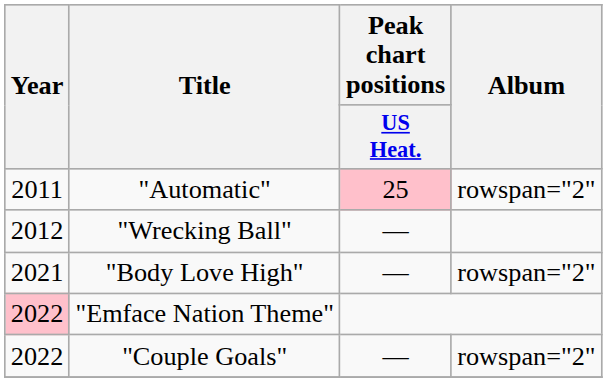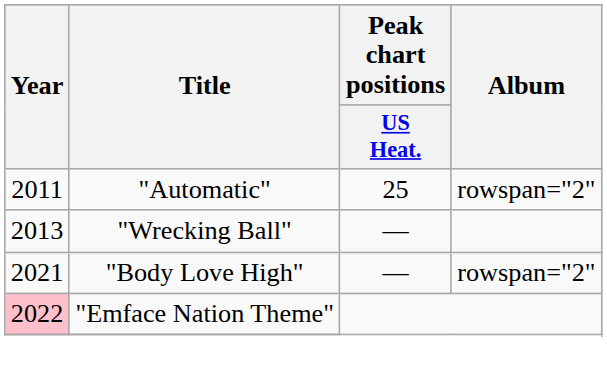(396, 188) pink background -> (396, 188) no background
(37, 230) 2012 -> (37, 230) 2013
- row: (205, 355)
